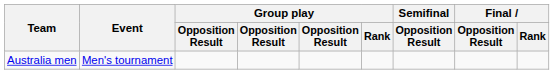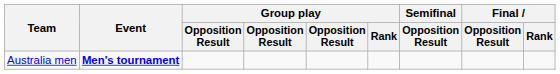(127, 61) normal -> (131, 61) bold
